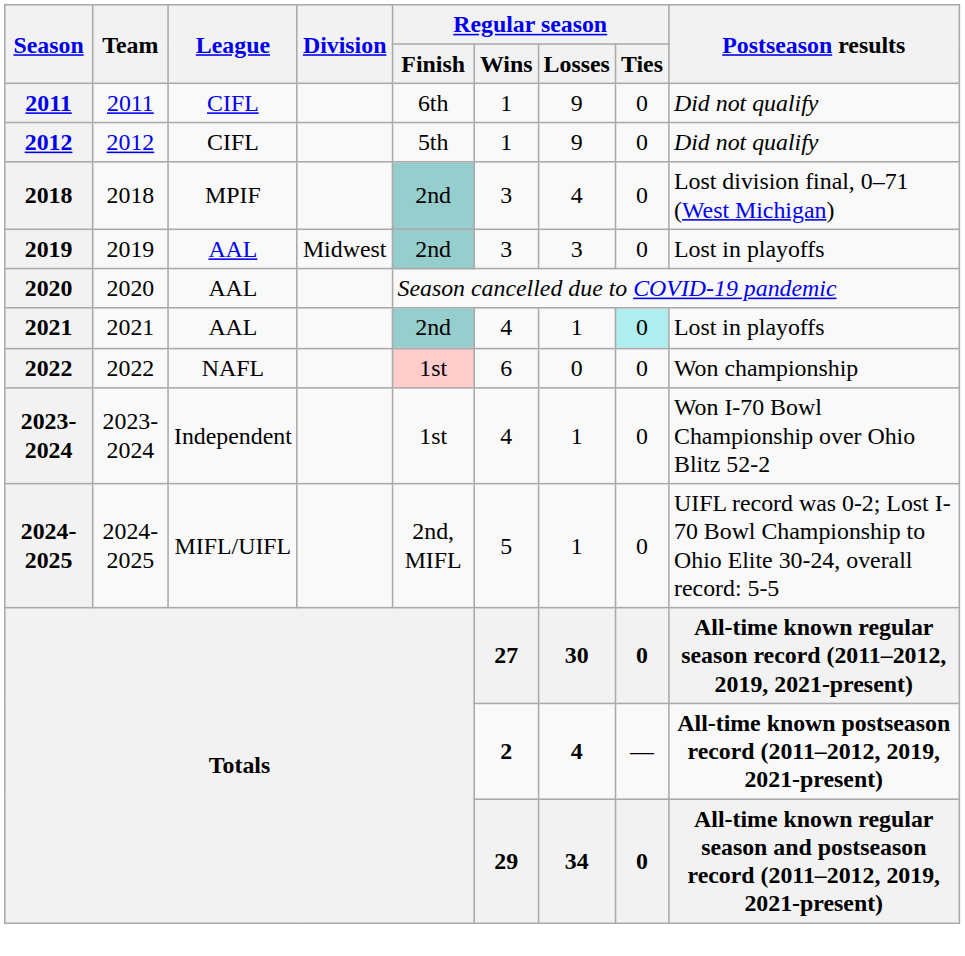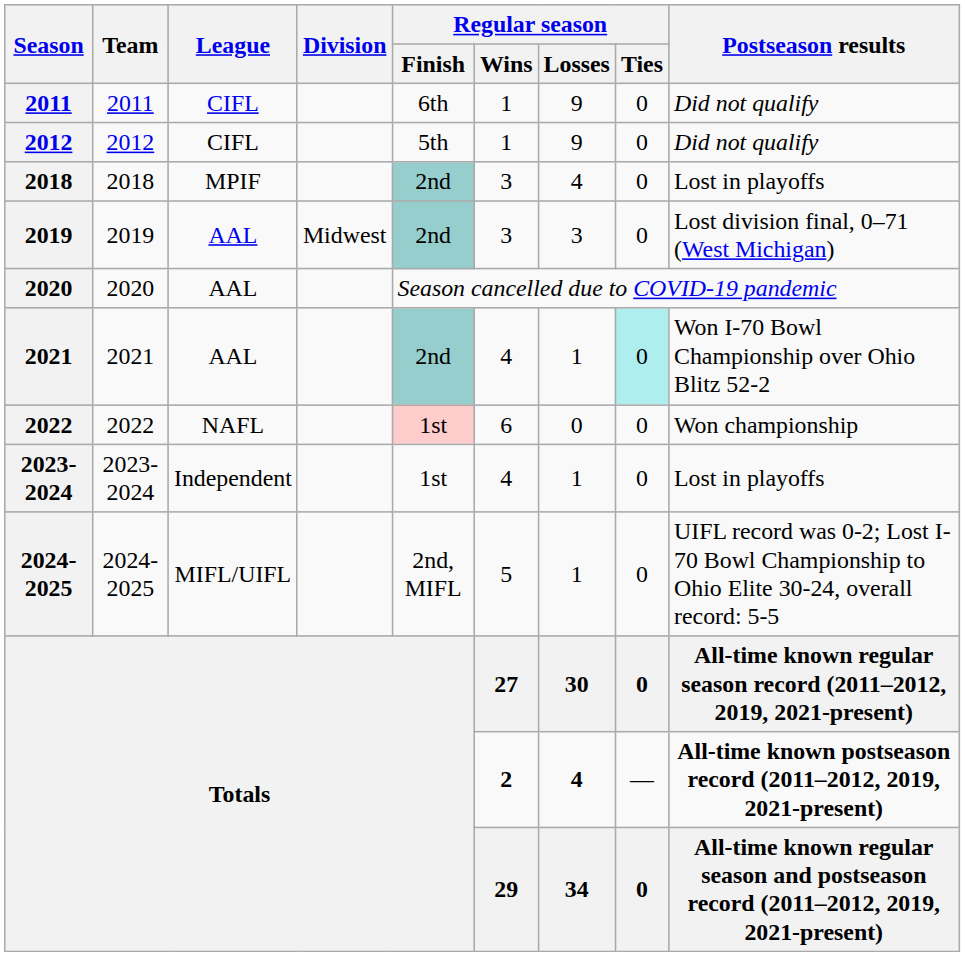(791, 195) Lost division final, 0–71 (West Michigan) -> (749, 181) Lost in playoffs
(749, 249) Lost in playoffs -> (791, 235) Lost division final, 0–71 (West Michigan)
(749, 328) Lost in playoffs -> (795, 356) Won I-70 Bowl Championship over Ohio Blitz 52-2
(795, 435) Won I-70 Bowl Championship over Ohio Blitz 52-2 -> (749, 477) Lost in playoffs
